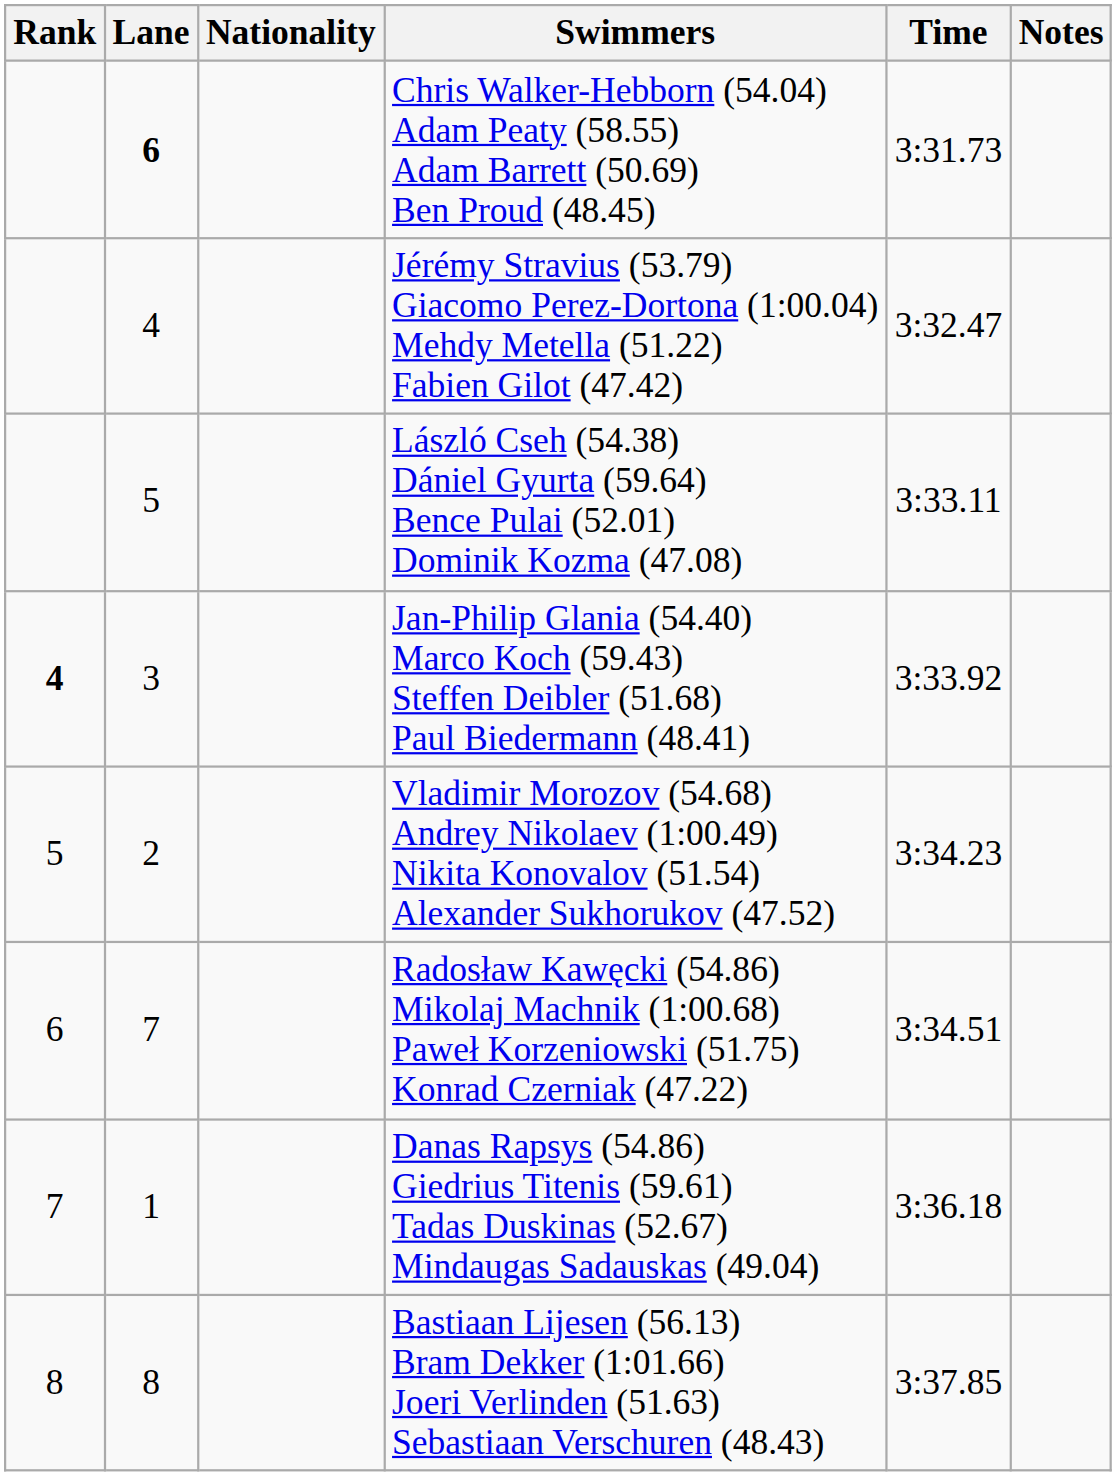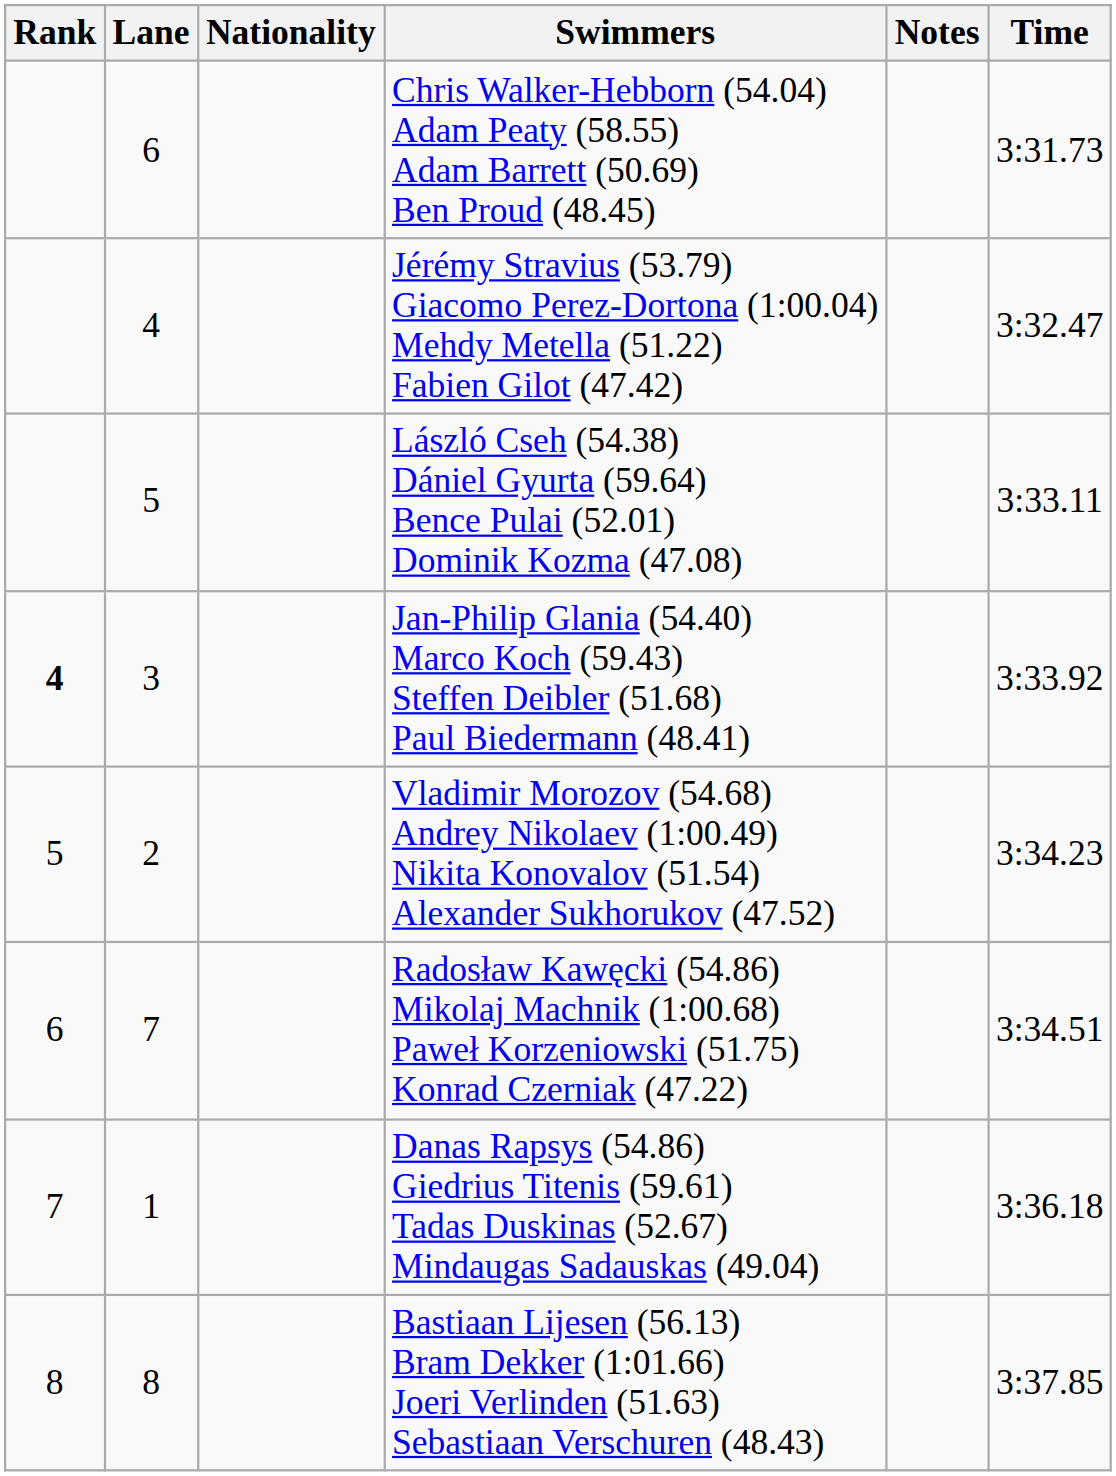columns swapped: (948, 32) <-> (1061, 32)
(151, 148) bold -> (151, 148) normal
